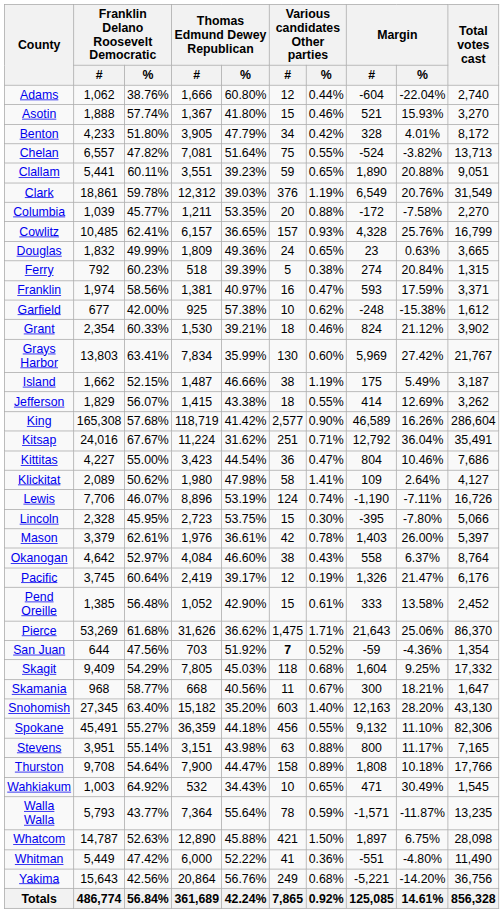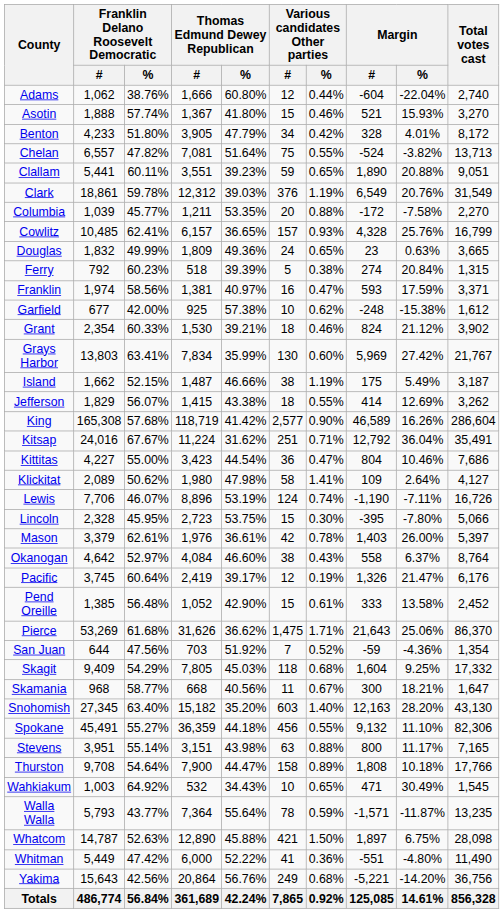(288, 650) bold -> (288, 650) normal
